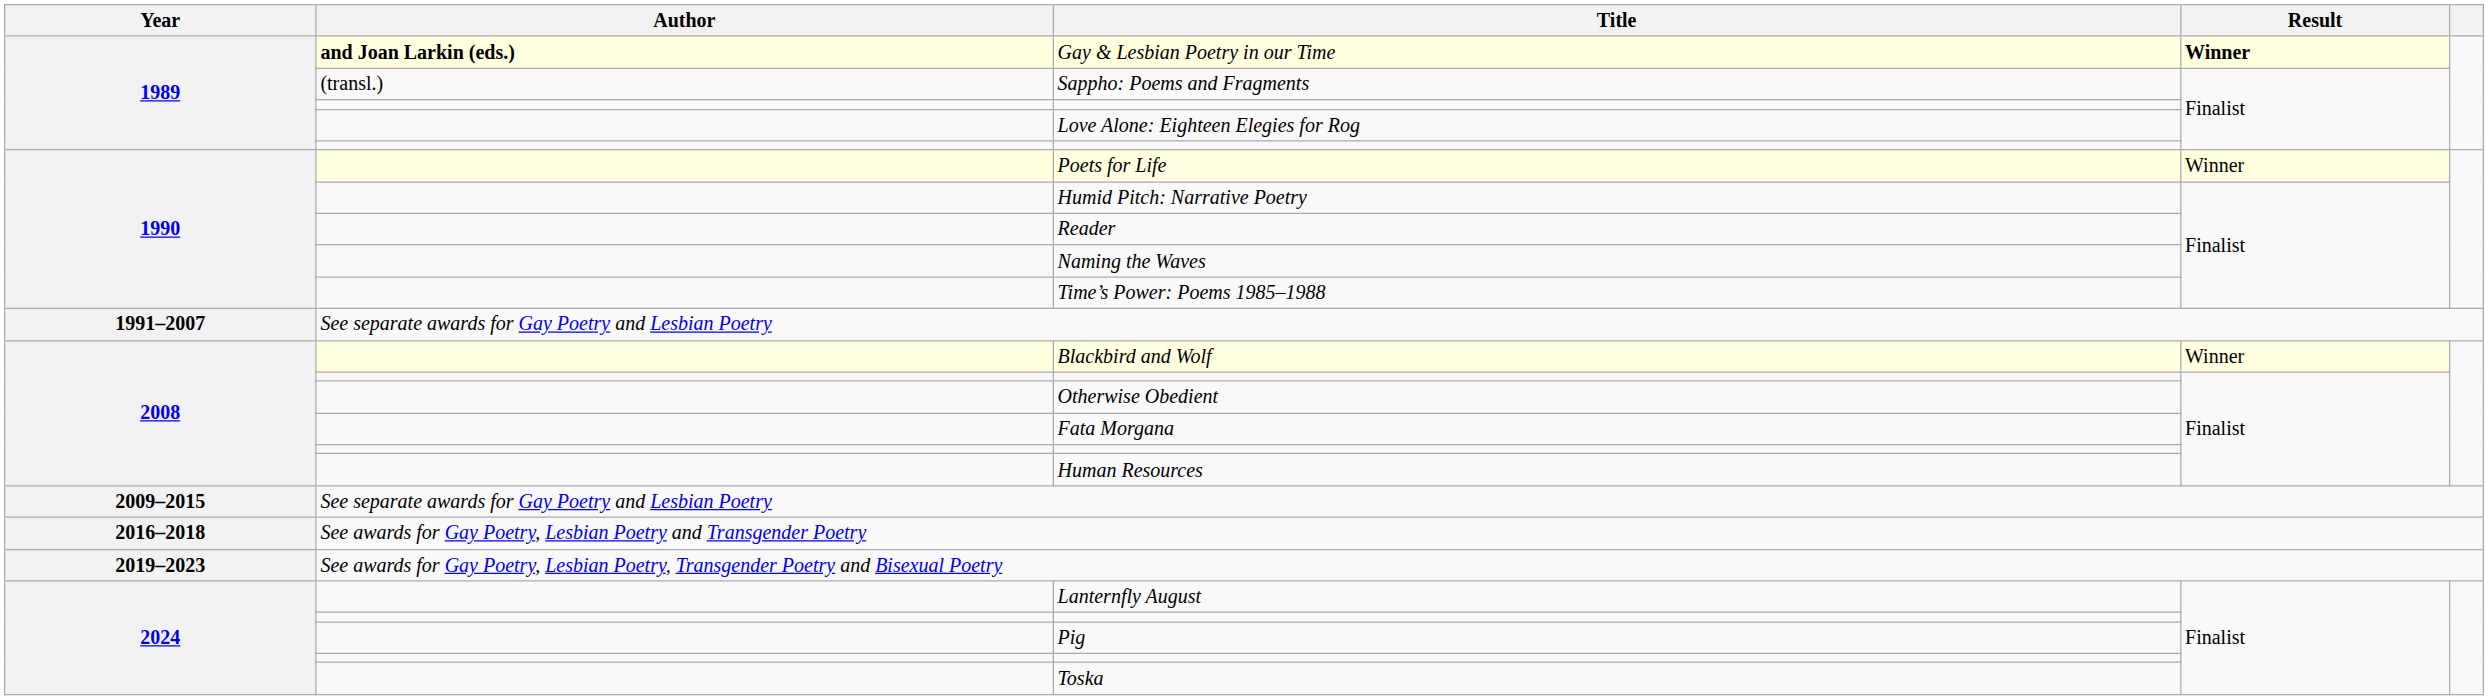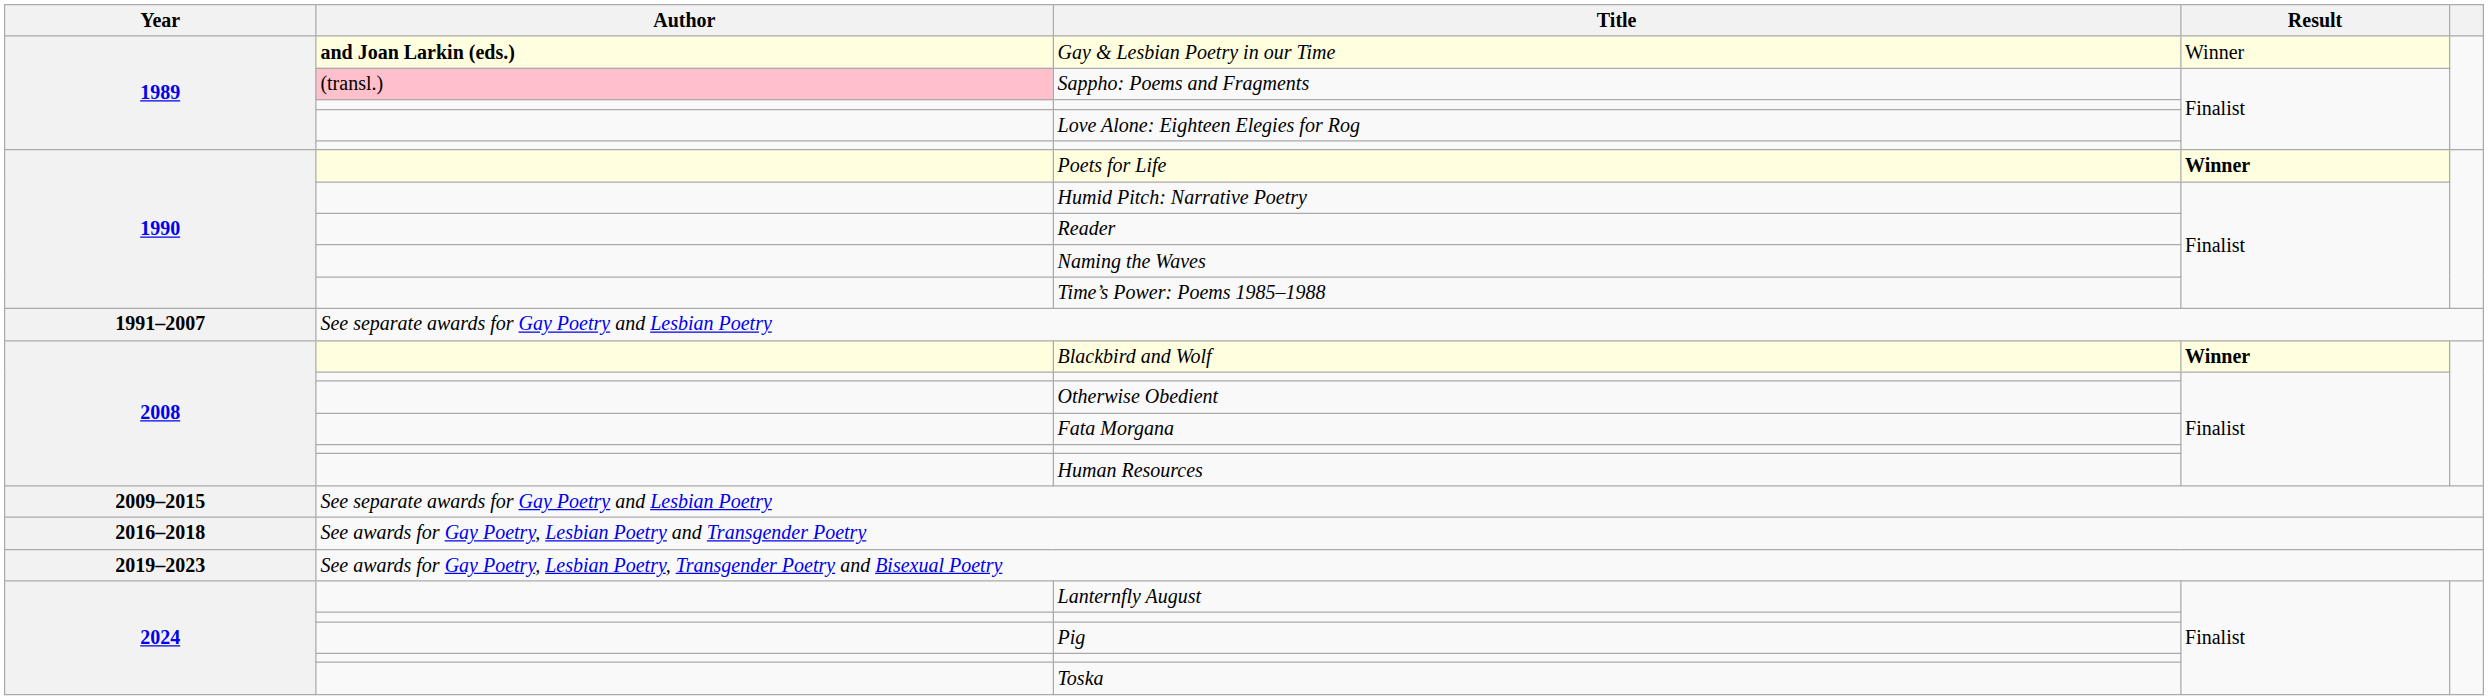(2218, 52) bold -> (2215, 52) normal
(352, 83) no background -> (352, 83) pink background
(2215, 165) normal -> (2218, 165) bold
(2215, 355) normal -> (2218, 355) bold
